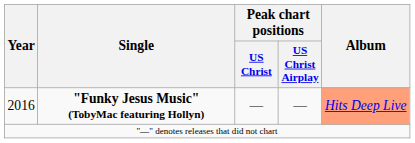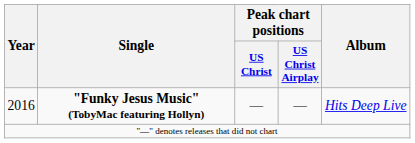(366, 105) lightsalmon background -> (366, 105) no background
